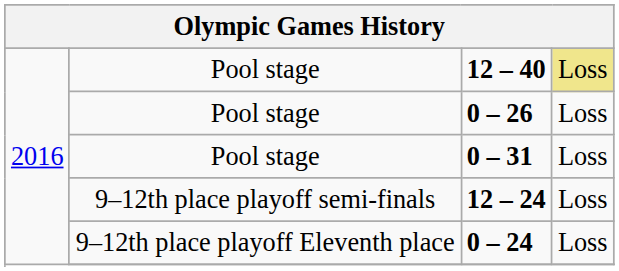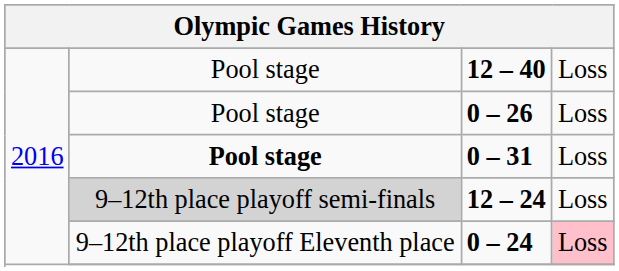(583, 69) khaki background -> (583, 69) no background
(265, 156) normal -> (265, 156) bold
(265, 199) no background -> (265, 199) lightgrey background
(583, 243) no background -> (583, 243) pink background
